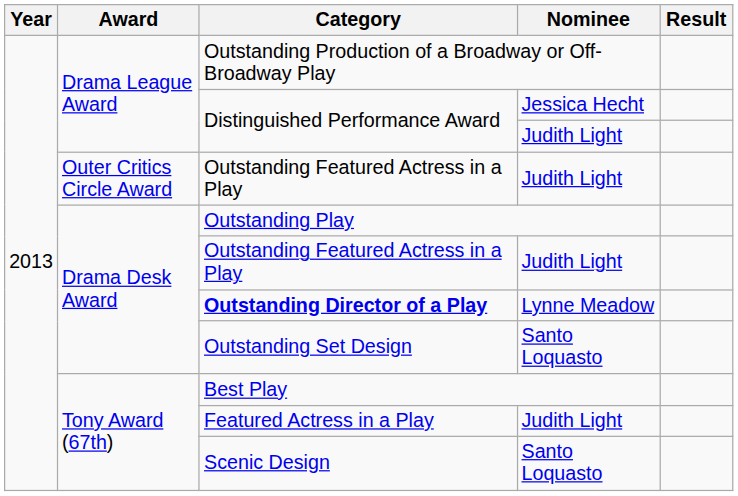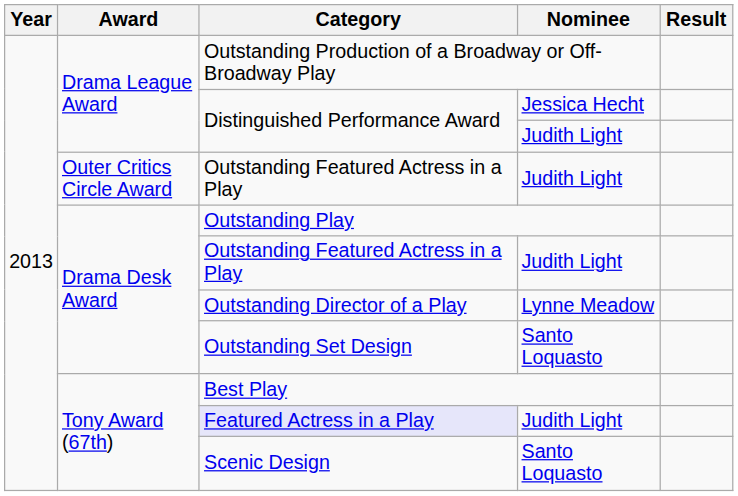(346, 305) bold -> (335, 305) normal
(319, 420) no background -> (319, 420) lavender background
